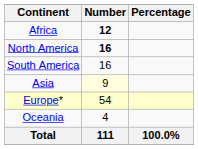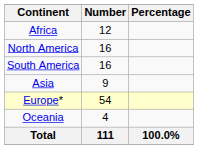(105, 30) bold -> (105, 30) normal
(105, 48) bold -> (105, 48) normal
(105, 83) lightyellow background -> (105, 83) no background
